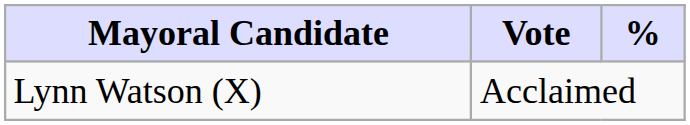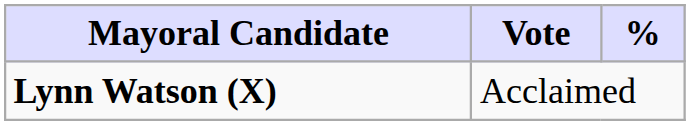(138, 90) normal -> (145, 90) bold
